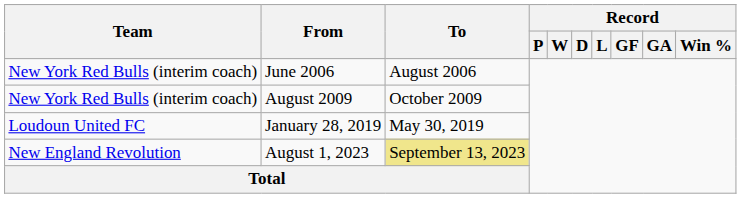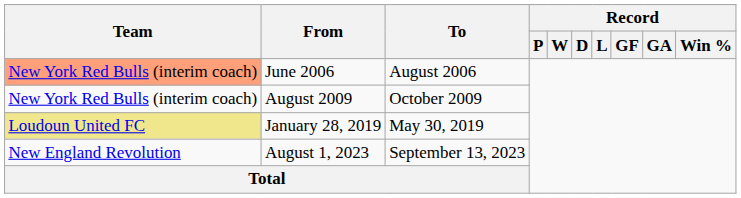(133, 71) no background -> (133, 71) lightsalmon background
(77, 125) no background -> (77, 125) khaki background
(457, 152) khaki background -> (457, 152) no background
